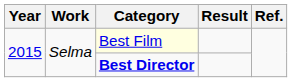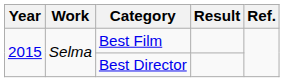(131, 40) lightyellow background -> (131, 40) no background
(147, 64) bold -> (143, 64) normal
